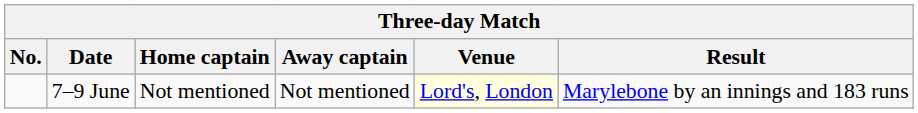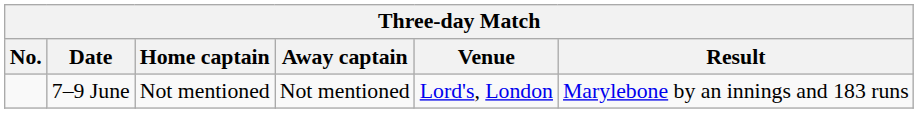(486, 90) lightyellow background -> (486, 90) no background
